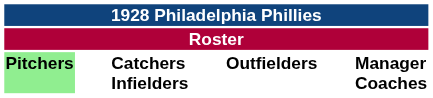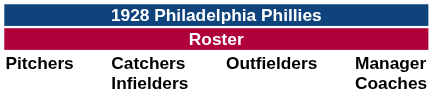(40, 63) lightgreen background -> (40, 63) no background
